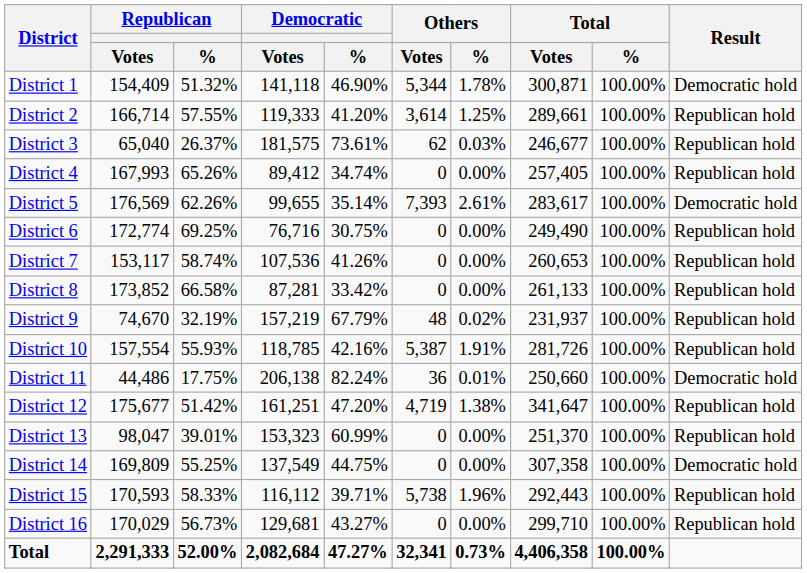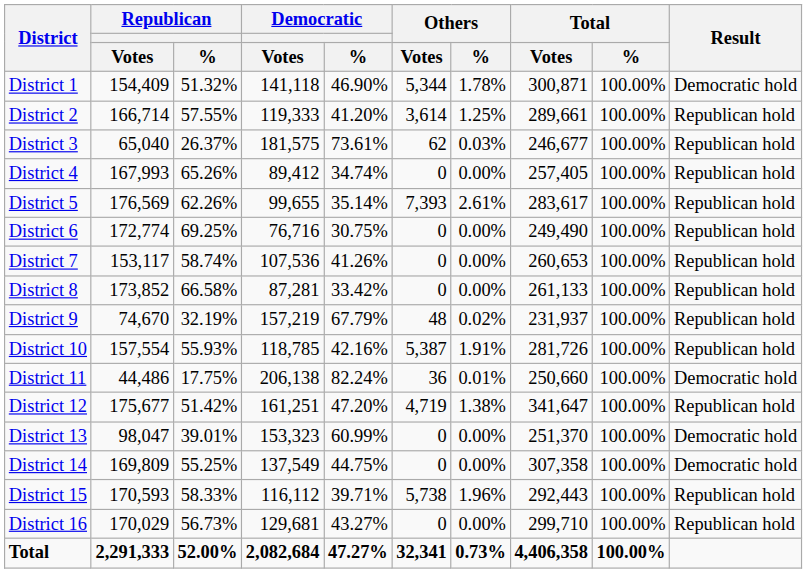(736, 202) Democratic hold -> (735, 202) Republican hold
(735, 436) Republican hold -> (736, 436) Democratic hold
